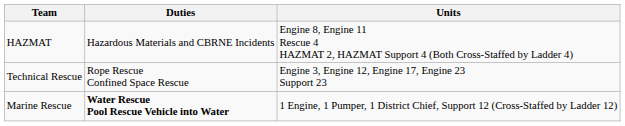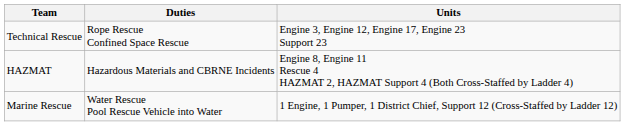rows swapped: (44, 77) <-> (29, 42)
(158, 106) bold -> (154, 106) normal
